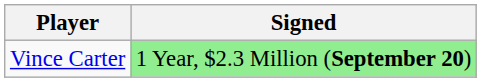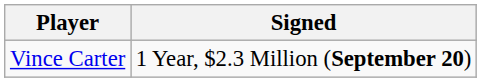(304, 58) lightgreen background -> (304, 58) no background
